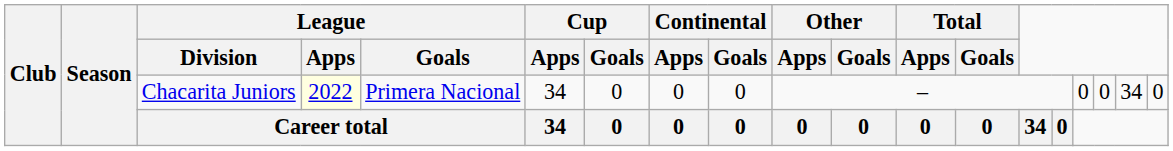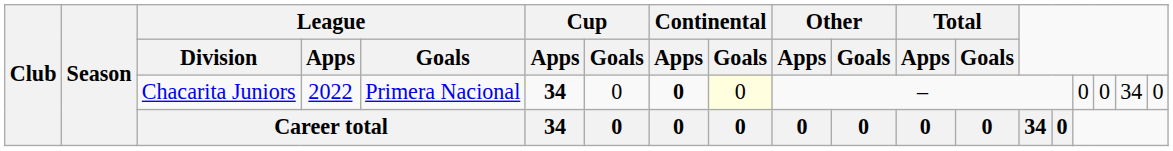(330, 92) lightyellow background -> (330, 92) no background
(555, 92) normal -> (555, 92) bold
(678, 92) normal -> (678, 92) bold
(740, 92) no background -> (740, 92) lightyellow background
